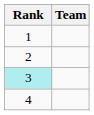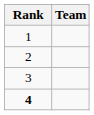(28, 78) paleturquoise background -> (28, 78) no background
(28, 99) normal -> (28, 99) bold
